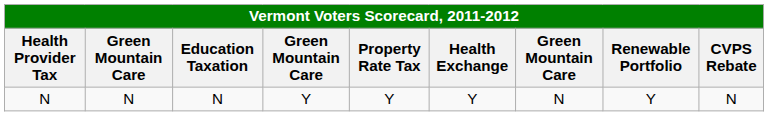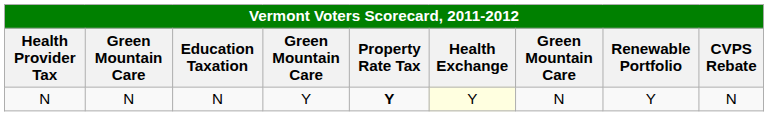(389, 98) normal -> (389, 98) bold
(472, 98) no background -> (472, 98) lightyellow background
